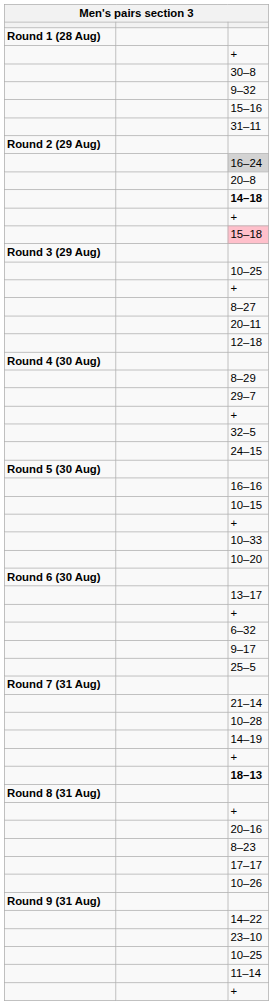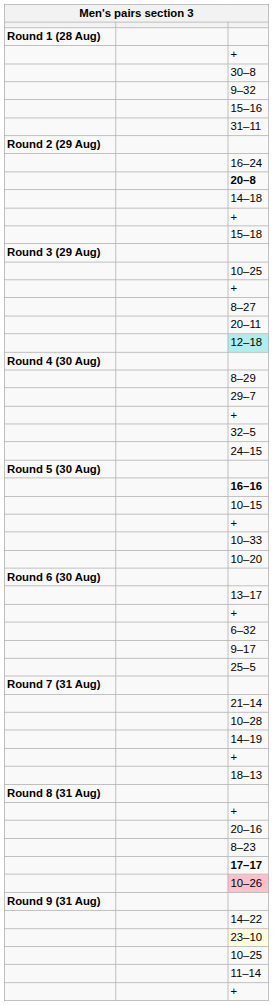(246, 162) lightgrey background -> (246, 162) no background
(243, 180) normal -> (243, 180) bold
(246, 198) bold -> (246, 198) normal
(246, 234) pink background -> (246, 234) no background
(246, 343) no background -> (246, 343) paleturquoise background
(246, 487) normal -> (246, 487) bold
(246, 775) bold -> (246, 775) normal
(246, 865) normal -> (246, 865) bold
(246, 883) no background -> (246, 883) pink background
(246, 937) no background -> (246, 937) lightyellow background
